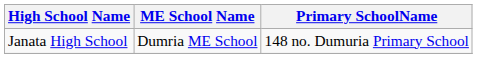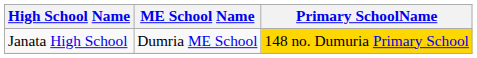(367, 41) no background -> (367, 41) gold background
